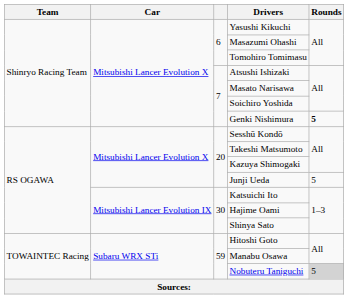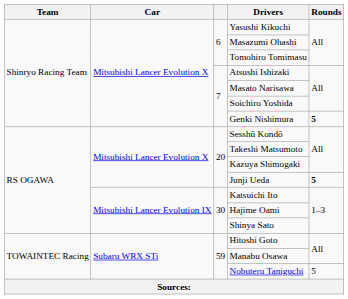(314, 179) normal -> (314, 179) bold
(314, 271) lightgrey background -> (314, 271) no background
